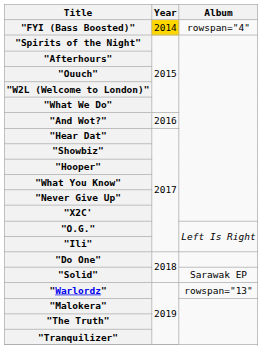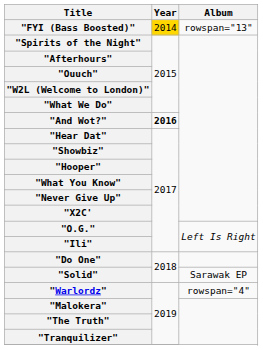(218, 28) rowspan="4" -> (218, 28) rowspan="13"
(165, 120) normal -> (165, 120) bold
(218, 291) rowspan="13" -> (218, 291) rowspan="4"
